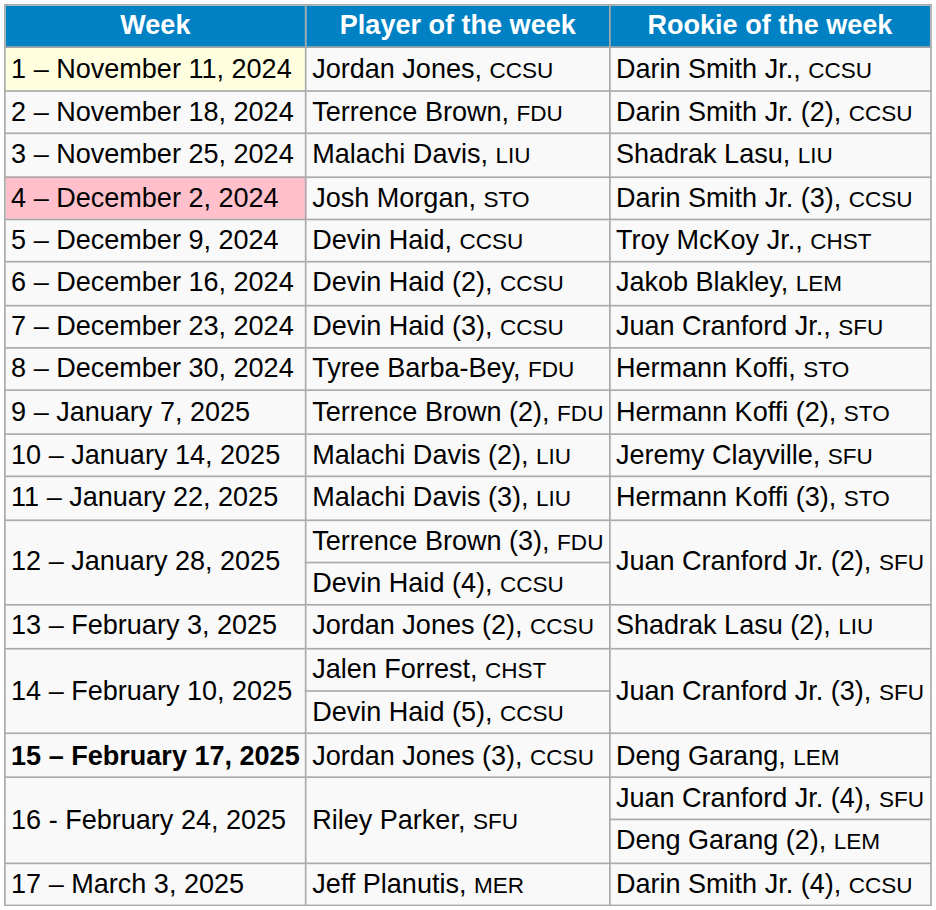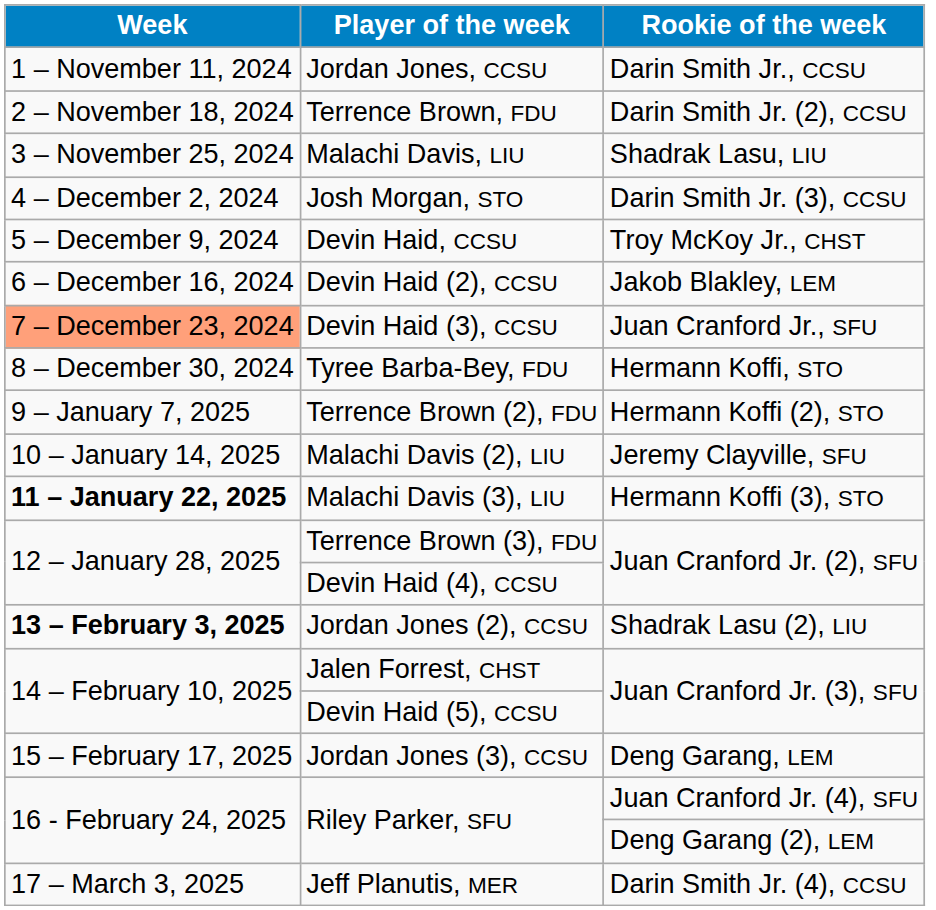(151, 68) lightyellow background -> (151, 68) no background
(145, 197) pink background -> (145, 197) no background
(152, 326) no background -> (152, 326) lightsalmon background
(145, 497) normal -> (149, 497) bold
(144, 626) normal -> (148, 626) bold
(155, 754) bold -> (152, 754) normal
